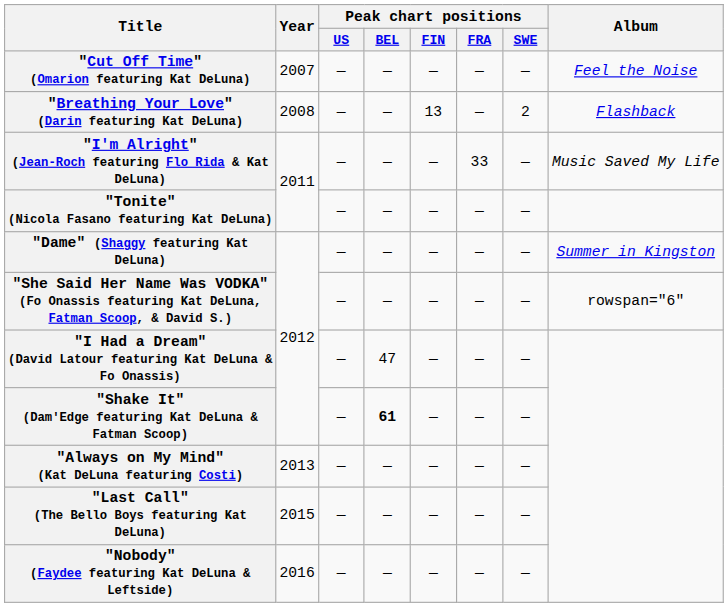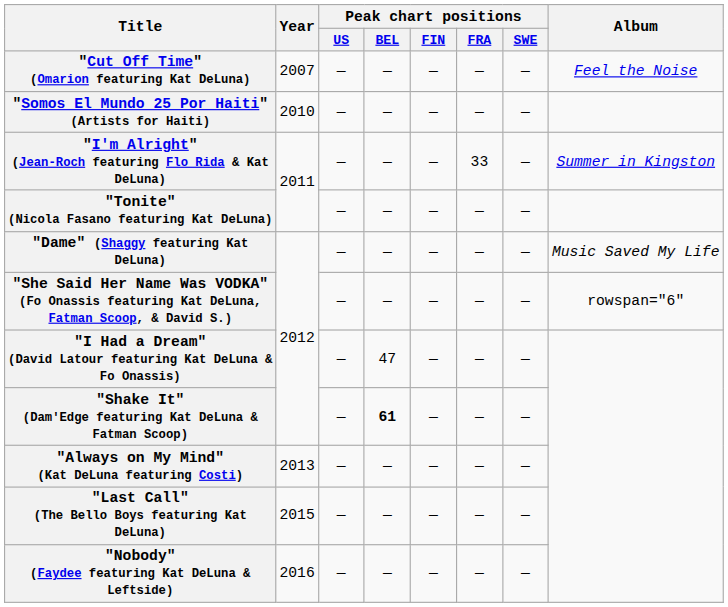- row: (140, 111)
+ row: (140, 111)
(636, 161) Music Saved My Life -> (636, 161) Summer in Kingston
(636, 252) Summer in Kingston -> (636, 252) Music Saved My Life
